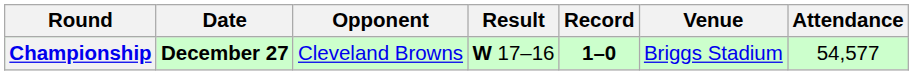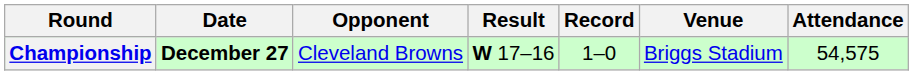(599, 53) bold -> (599, 53) normal
(848, 53) 54,577 -> (848, 53) 54,575
